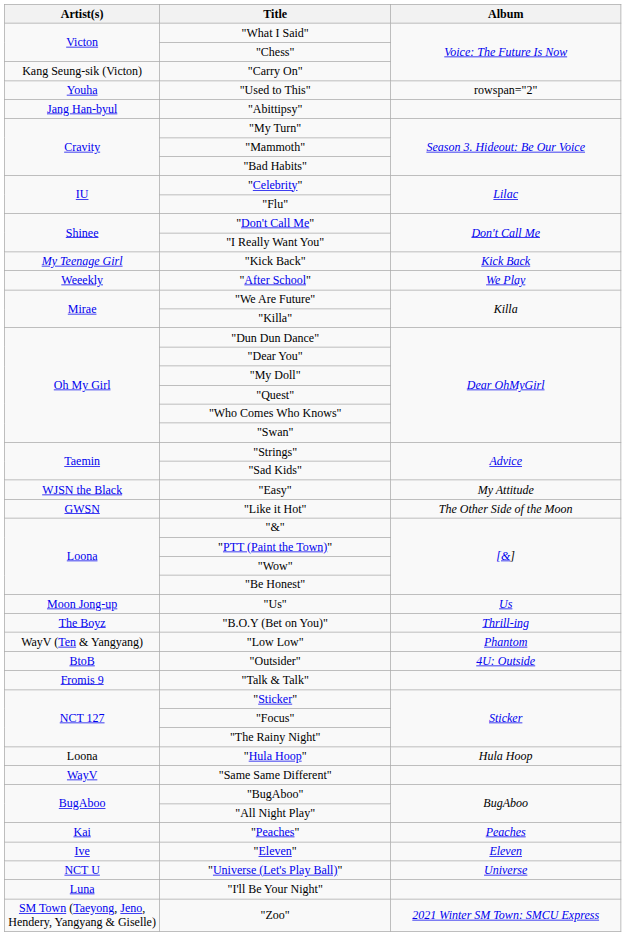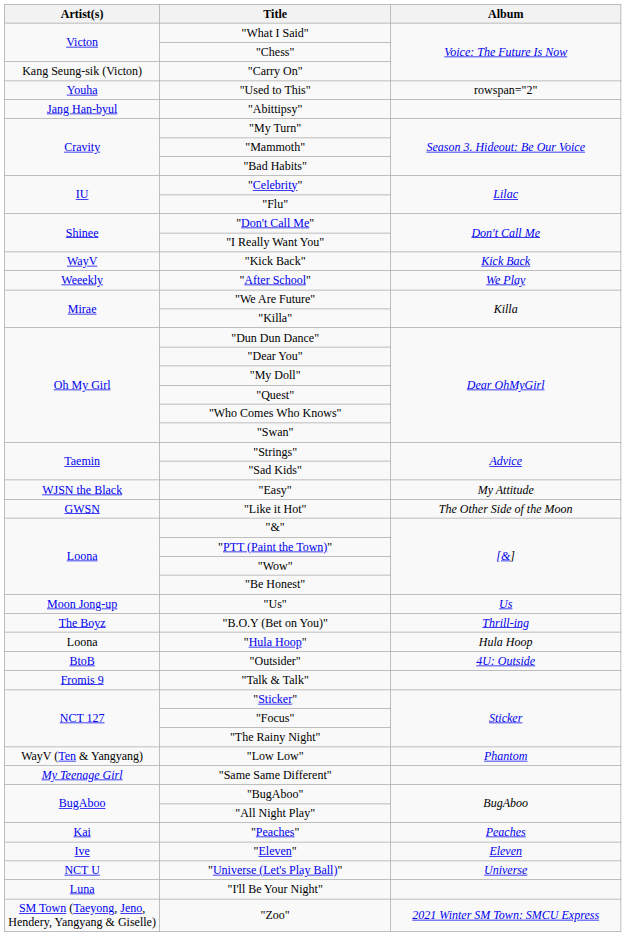(82, 261) My Teenage Girl -> (82, 261) WayV
rows swapped: (275, 642) <-> (275, 756)
(82, 775) WayV -> (82, 775) My Teenage Girl
